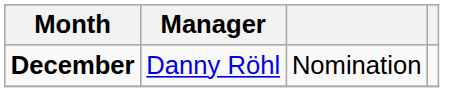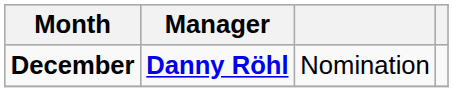(213, 65) normal -> (217, 65) bold
